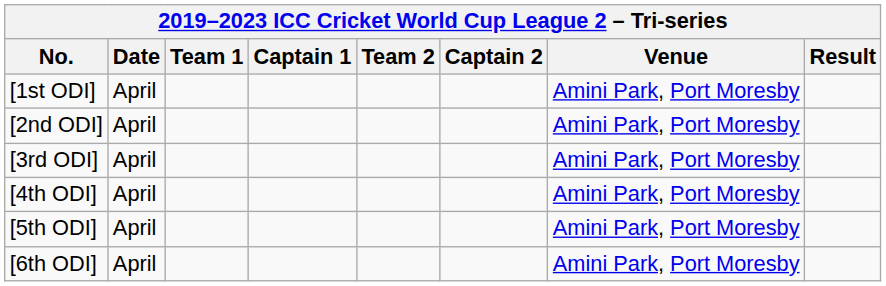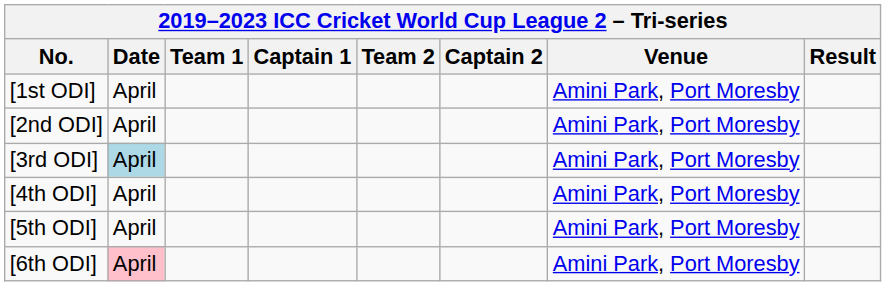(135, 159) no background -> (135, 159) lightblue background
(135, 263) no background -> (135, 263) pink background
